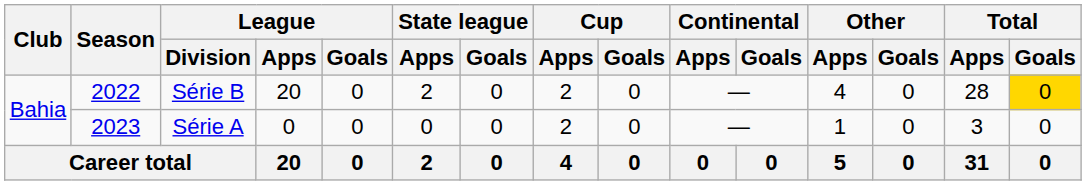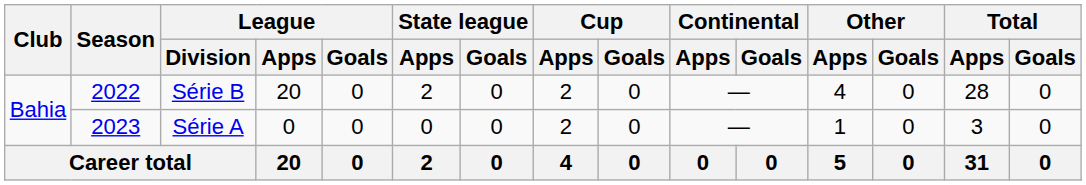(1045, 92) gold background -> (1045, 92) no background
